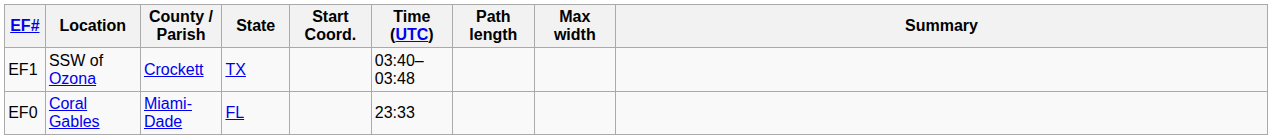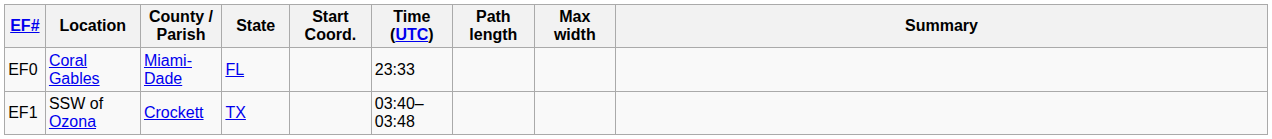rows swapped: (23, 112) <-> (23, 69)
